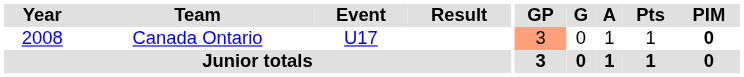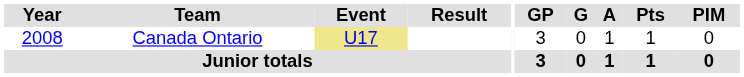(361, 38) no background -> (361, 38) khaki background
(541, 38) lightsalmon background -> (541, 38) no background
(709, 38) bold -> (709, 38) normal
